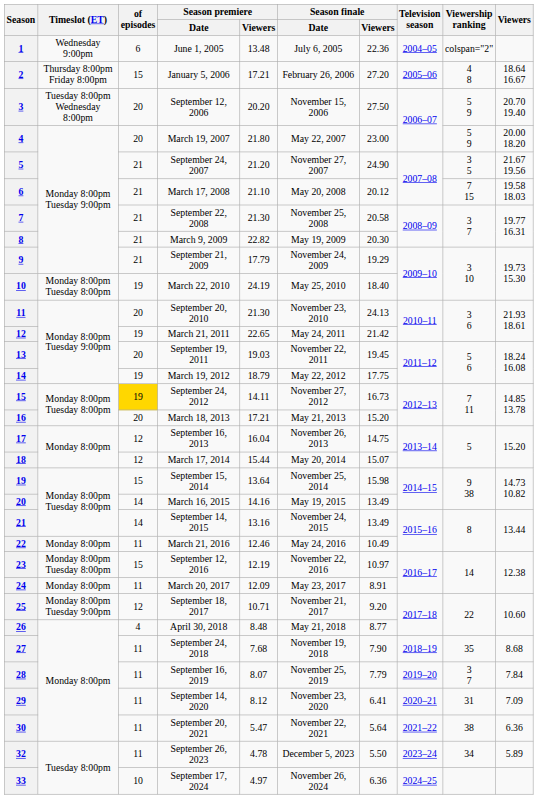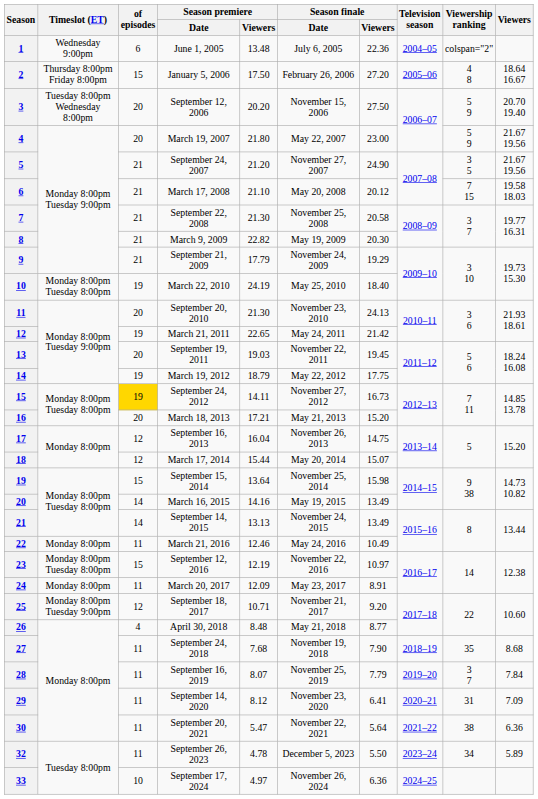(259, 75) 17.21 -> (259, 75) 17.50
(514, 139) 20.00 18.20 -> (514, 139) 21.67 19.56
(259, 522) 13.16 -> (259, 522) 13.13
